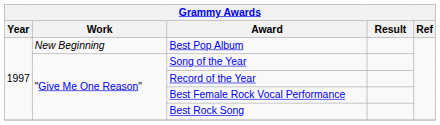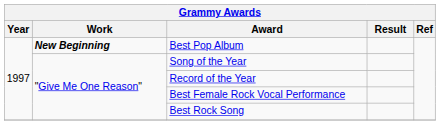(70, 45) normal -> (72, 45) bold
